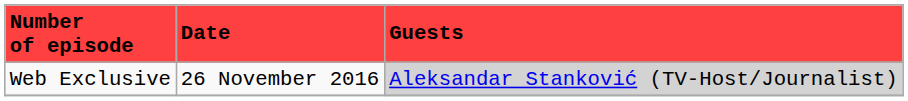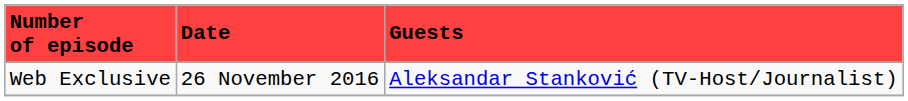(643, 79) lightgrey background -> (643, 79) no background
